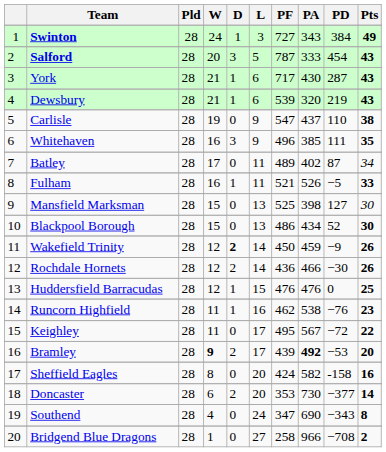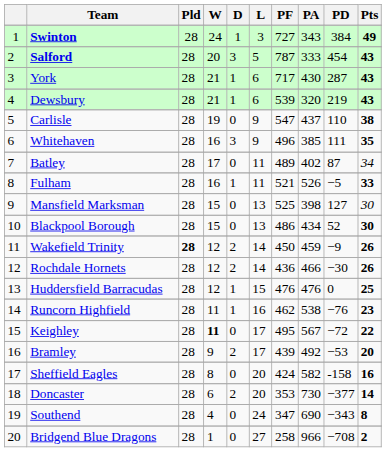(188, 246) normal -> (188, 246) bold
(233, 246) bold -> (233, 246) normal
(213, 330) normal -> (213, 330) bold
(210, 352) bold -> (210, 352) normal
(311, 352) bold -> (311, 352) normal
